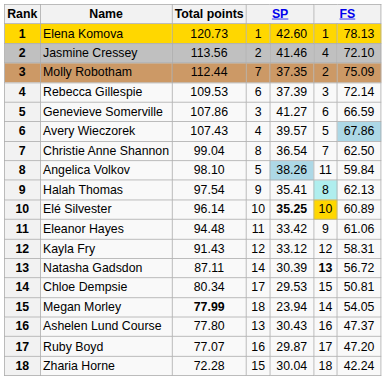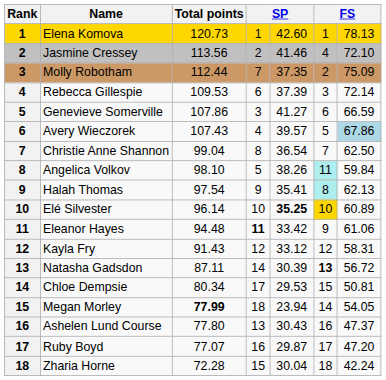(292, 170) lightblue background -> (292, 170) no background
(325, 170) no background -> (325, 170) paleturquoise background
(258, 229) normal -> (258, 229) bold
